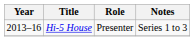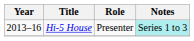(163, 28) no background -> (163, 28) paleturquoise background
